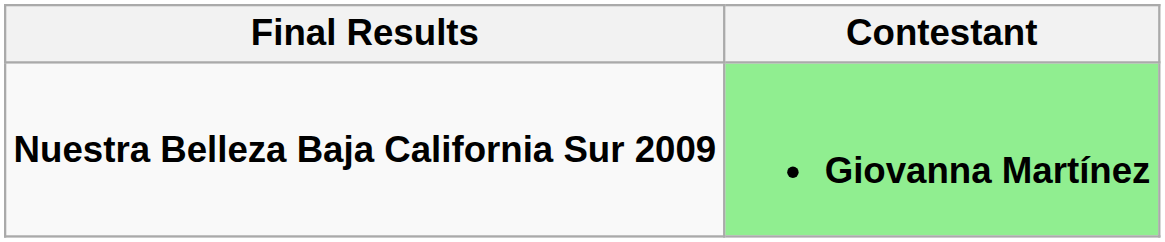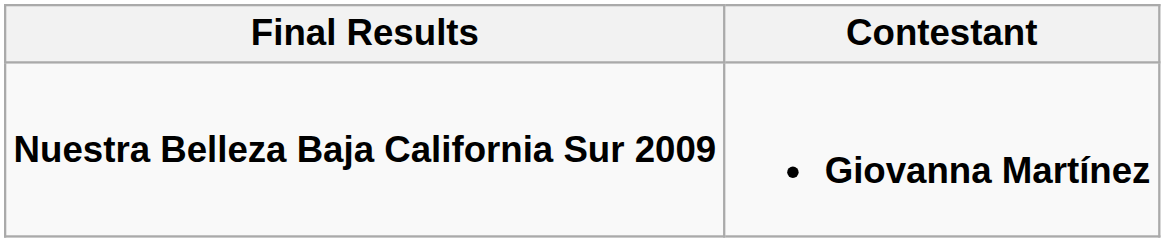(942, 170) lightgreen background -> (942, 170) no background
